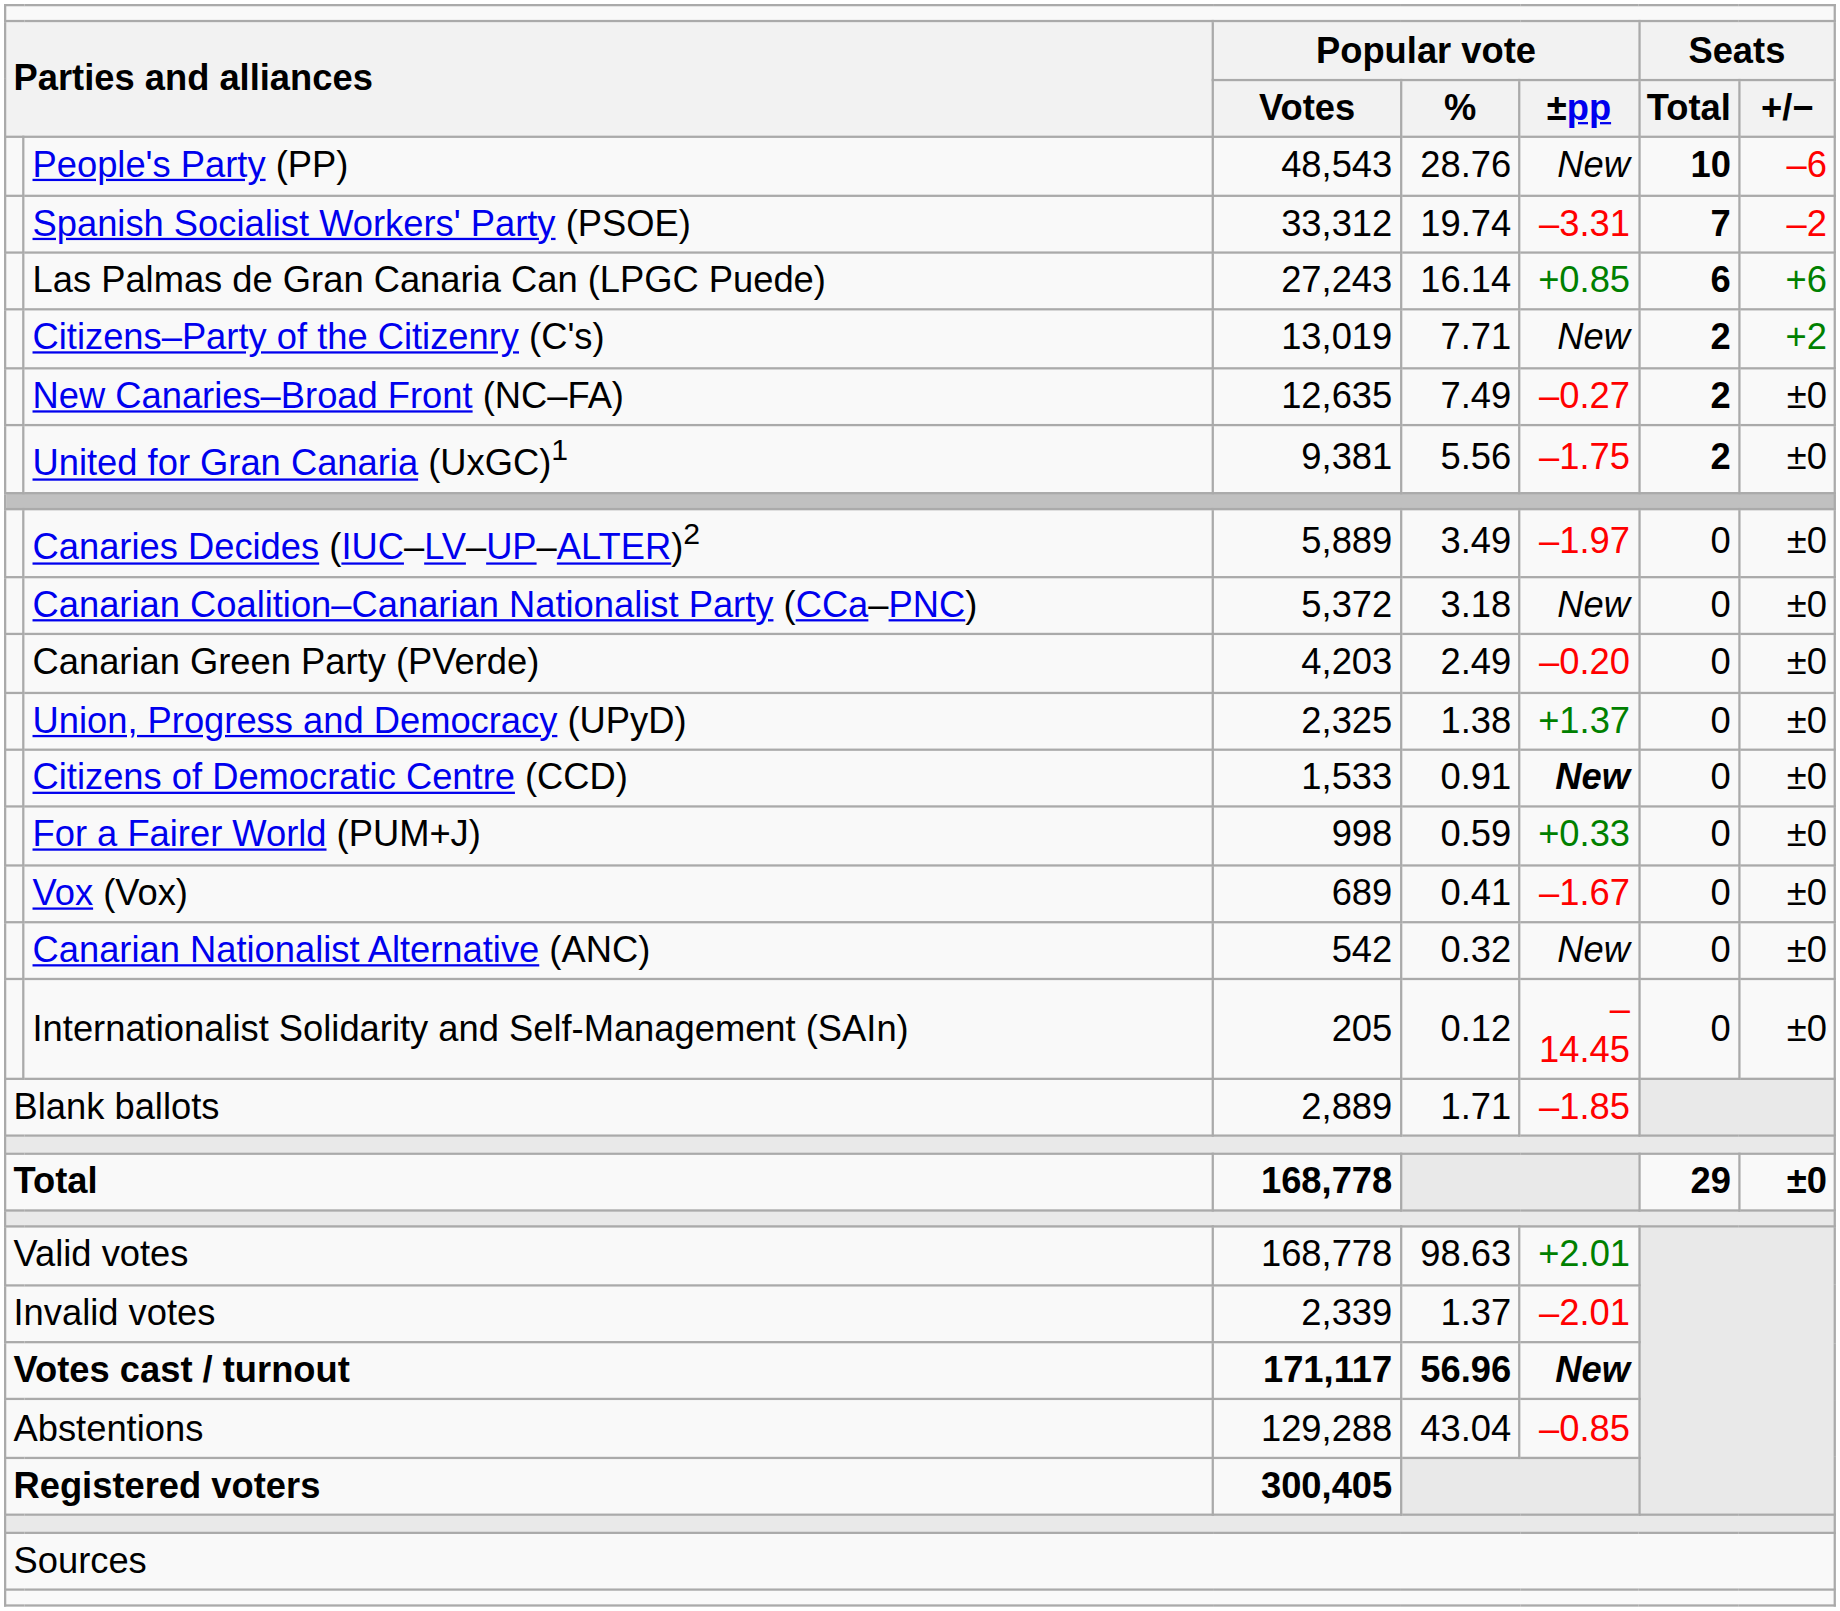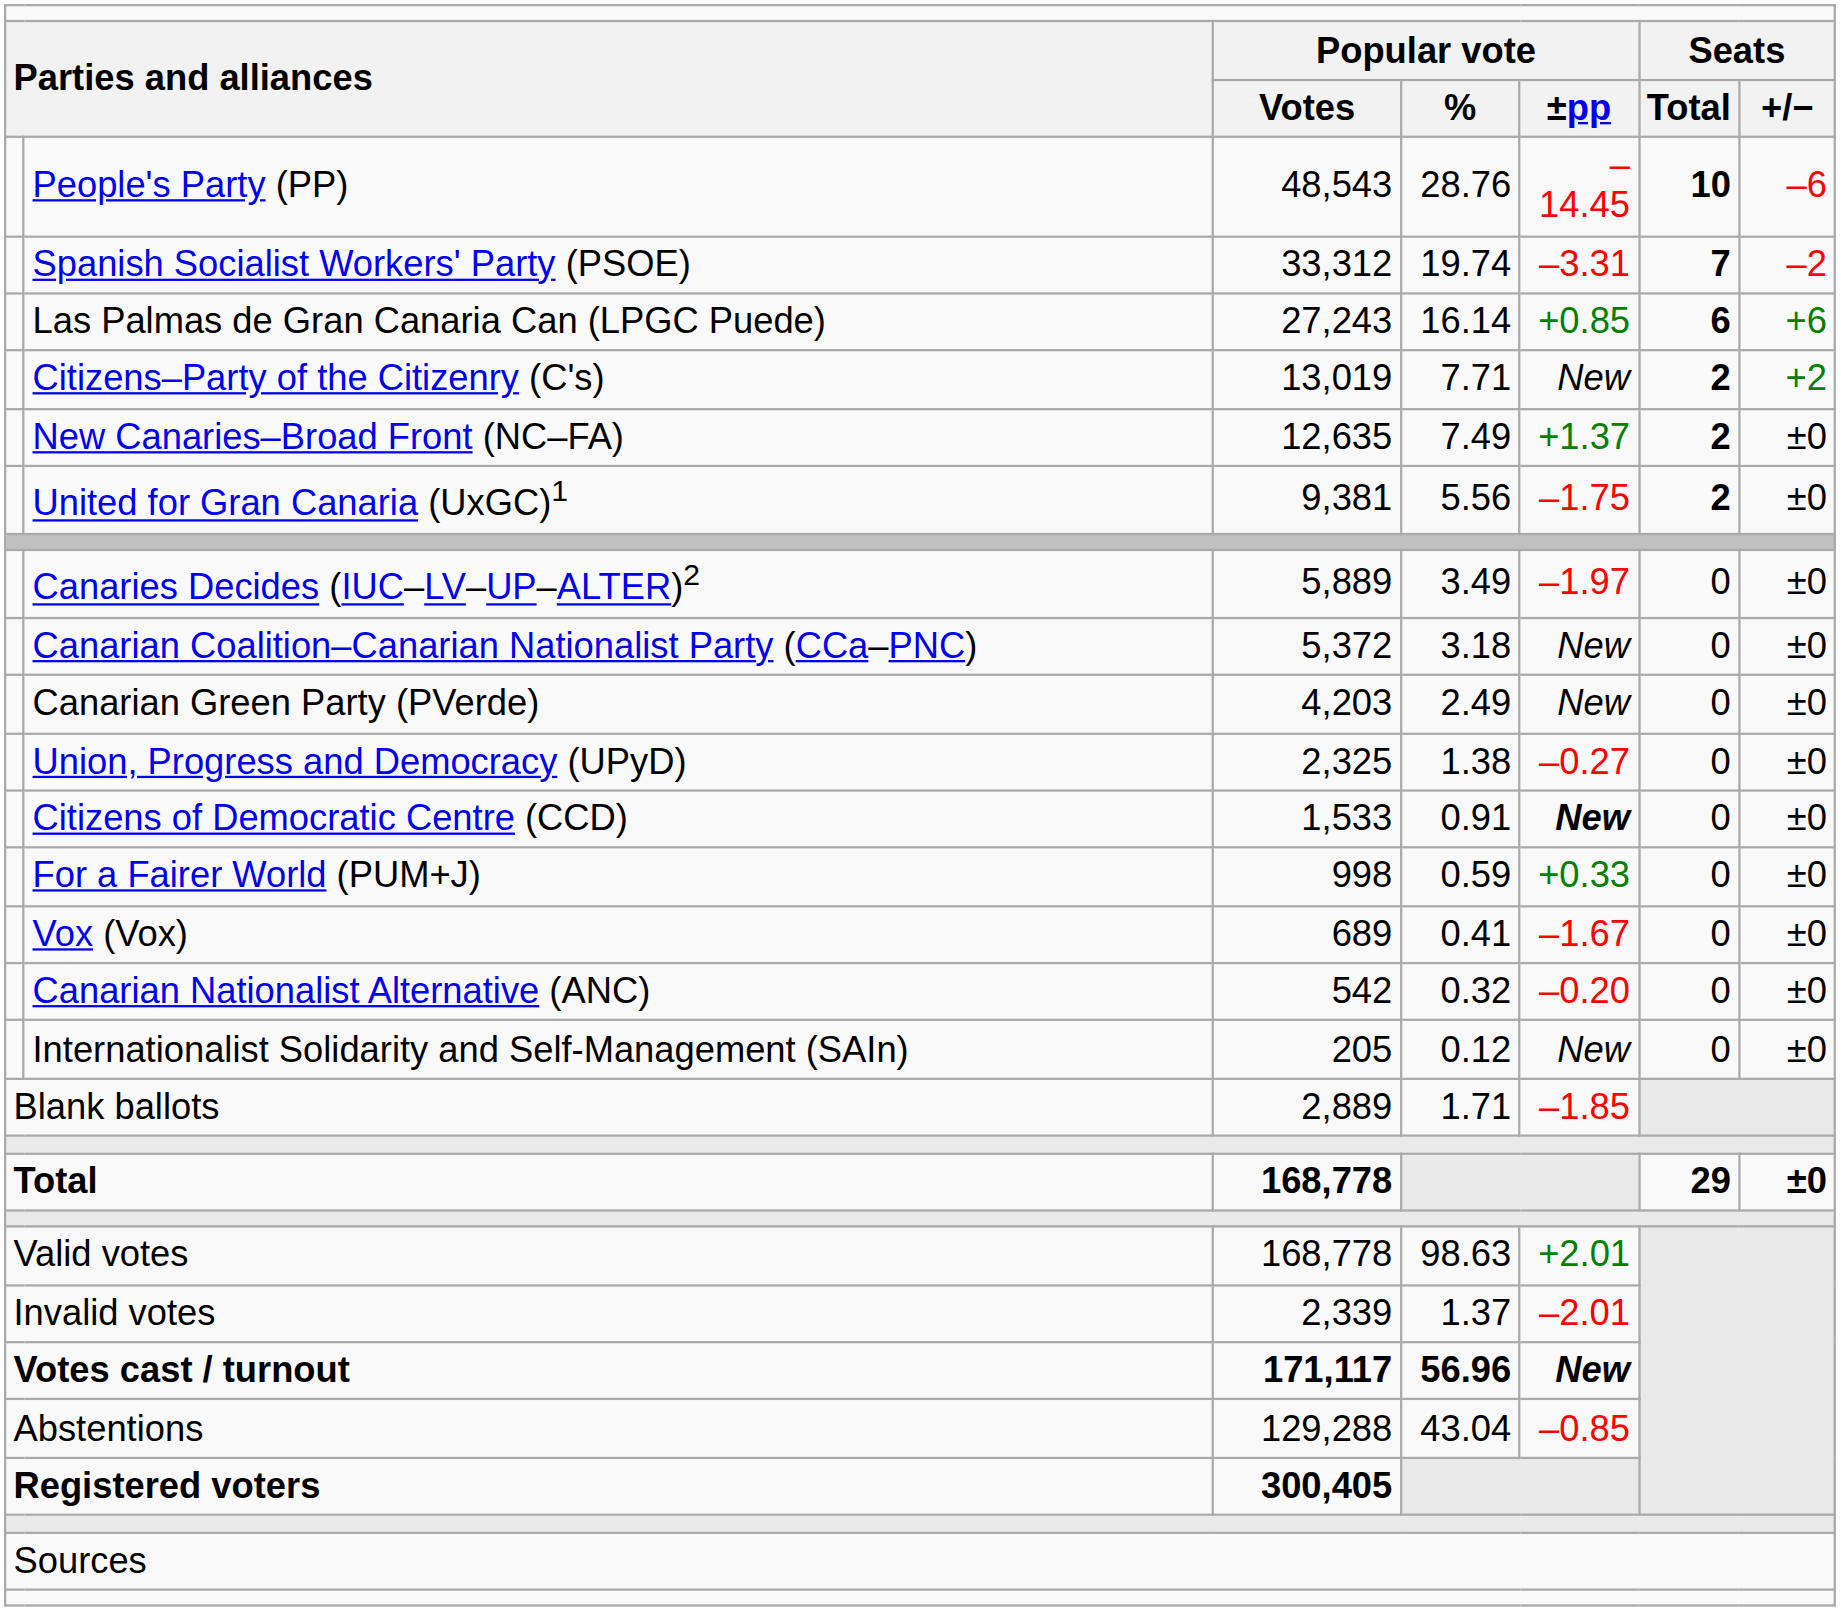(1594, 165) New -> (1585, 185) –14.45
(1585, 395) –0.27 -> (1584, 436) +1.37
(1585, 662) –0.20 -> (1594, 703) New
(1584, 720) +1.37 -> (1585, 760) –0.27
(1594, 950) New -> (1585, 991) –0.20
(1585, 1028) –14.45 -> (1594, 1048) New
